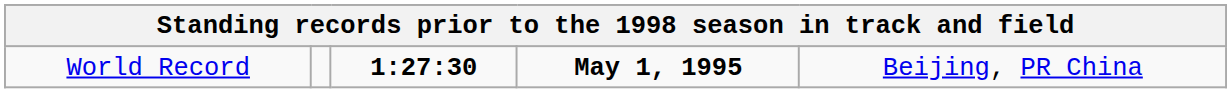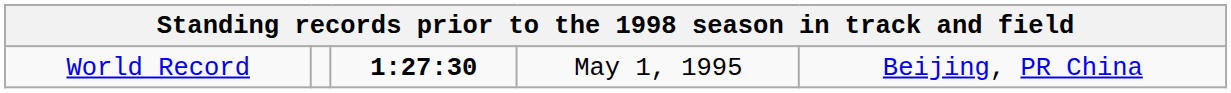(658, 67) bold -> (658, 67) normal
